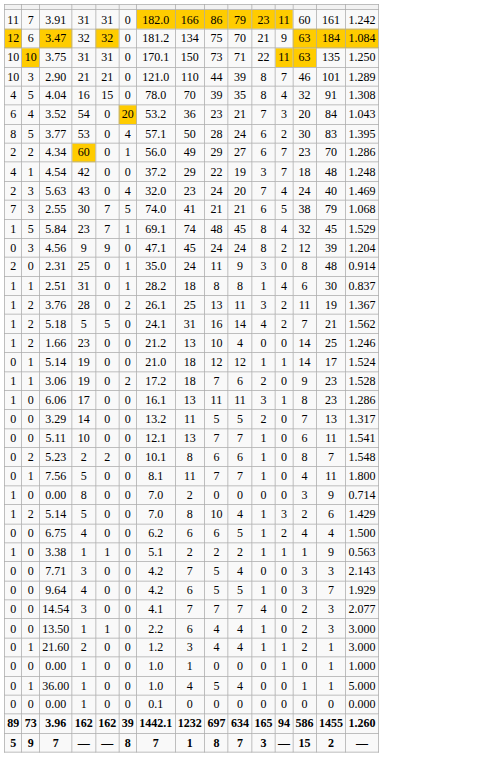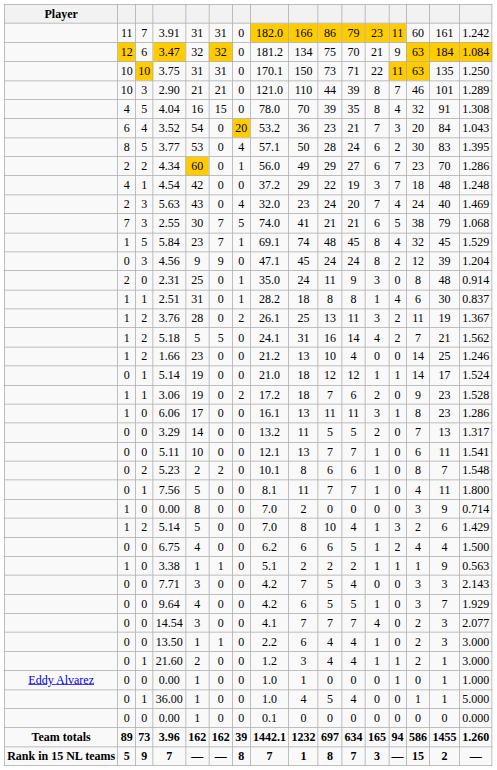+ column: (61, 14)
